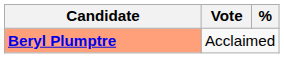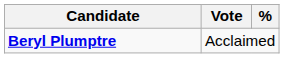(62, 40) lightsalmon background -> (62, 40) no background
